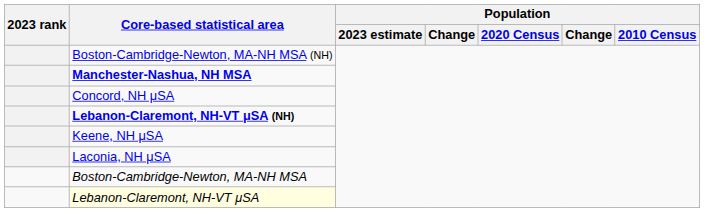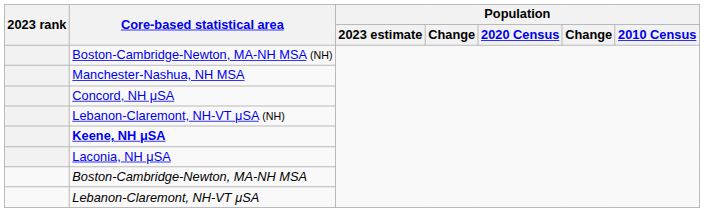(162, 75) bold -> (158, 75) normal
(183, 116) bold -> (179, 116) normal
(118, 136) normal -> (119, 136) bold
(166, 197) lightyellow background -> (166, 197) no background
